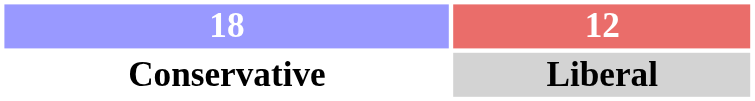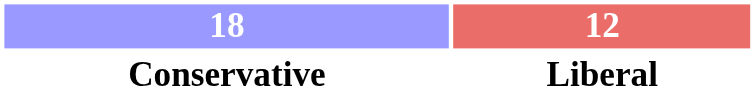(602, 74) lightgrey background -> (602, 74) no background
